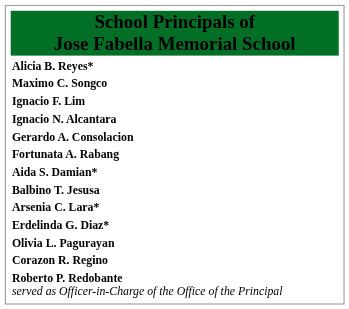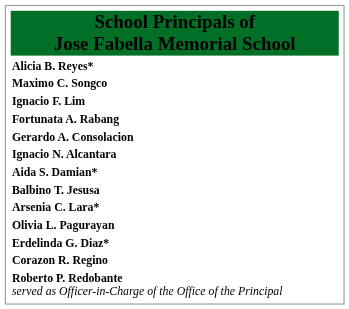(64, 119) Ignacio N. Alcantara -> (65, 119) Fortunata A. Rabang
(65, 154) Fortunata A. Rabang -> (64, 154) Ignacio N. Alcantara
(61, 225) Erdelinda G. Diaz* -> (63, 225) Olivia L. Pagurayan
(63, 243) Olivia L. Pagurayan -> (61, 243) Erdelinda G. Diaz*
